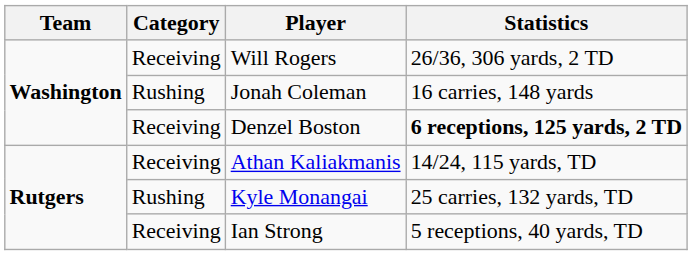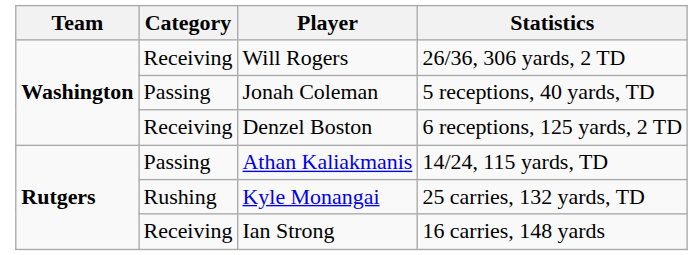(168, 92) Rushing -> (177, 92) Passing
(502, 92) 16 carries, 148 yards -> (539, 92) 5 receptions, 40 yards, TD
(546, 127) bold -> (552, 127) normal
(176, 161) Receiving -> (177, 161) Passing
(527, 231) 5 receptions, 40 yards, TD -> (514, 231) 16 carries, 148 yards
